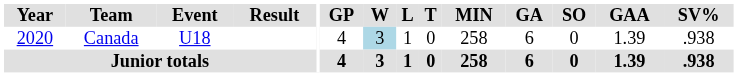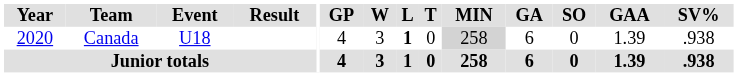(380, 38) lightblue background -> (380, 38) no background
(408, 38) normal -> (408, 38) bold
(474, 38) no background -> (474, 38) lightgrey background
